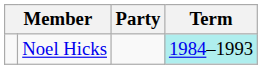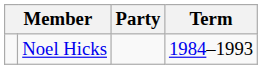(211, 49) paleturquoise background -> (211, 49) no background
